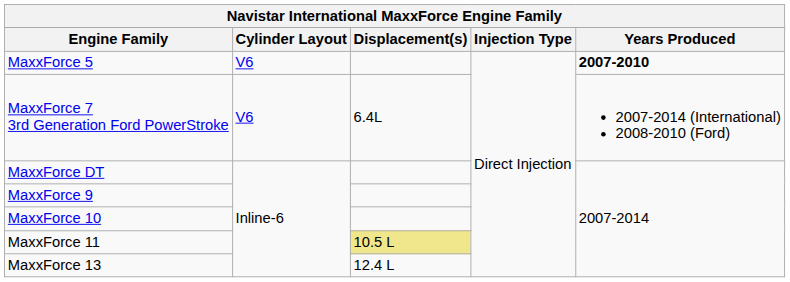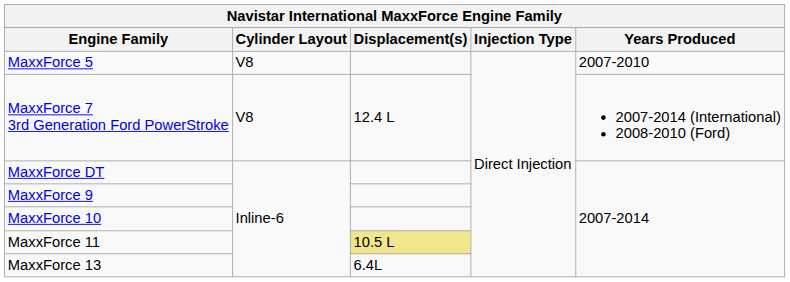(245, 62) V6 -> (245, 62) V8
(614, 62) bold -> (614, 62) normal
(245, 117) V6 -> (245, 117) V8
(368, 117) 6.4L -> (374, 117) 12.4 L
(374, 265) 12.4 L -> (368, 265) 6.4L
